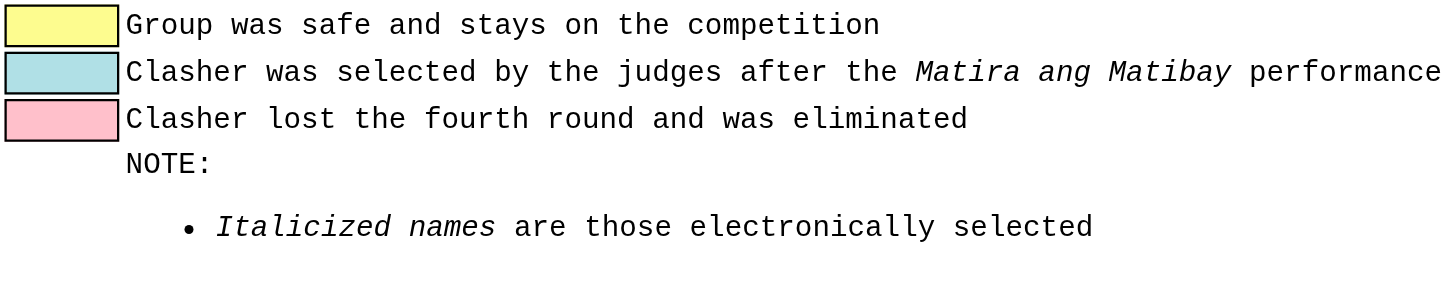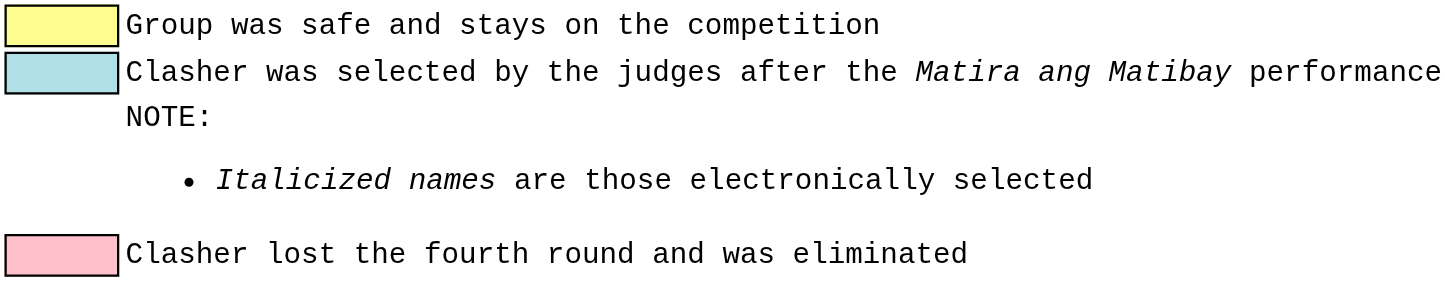rows swapped: (547, 120) <-> (784, 197)
